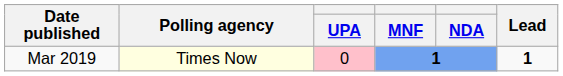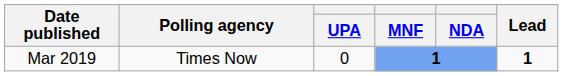(216, 58) lightyellow background -> (216, 58) no background
(344, 58) pink background -> (344, 58) no background
